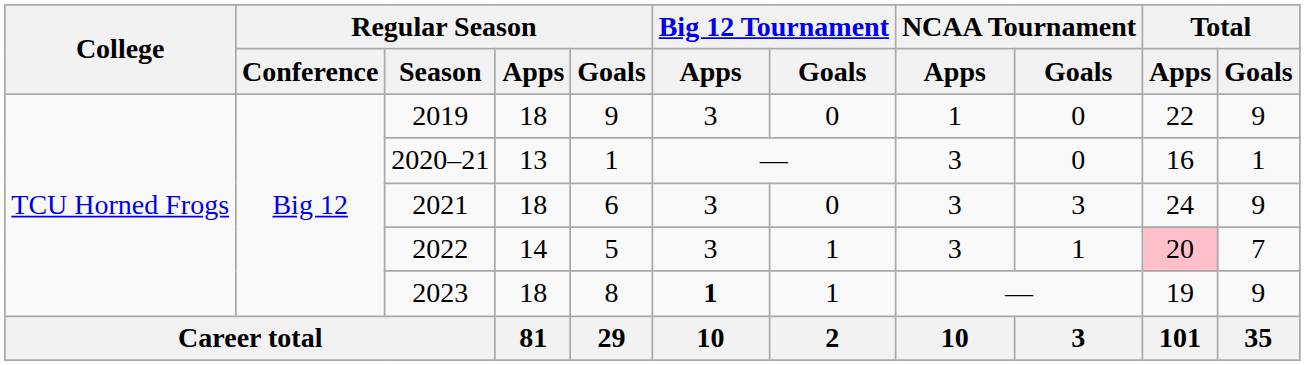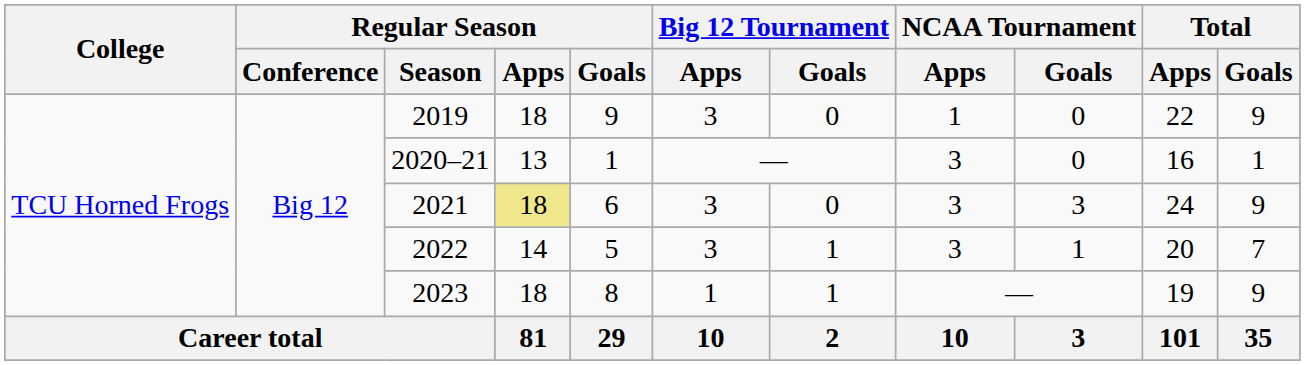(533, 204) no background -> (533, 204) khaki background
(1180, 248) pink background -> (1180, 248) no background
(711, 293) bold -> (711, 293) normal
